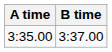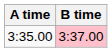(81, 36) no background -> (81, 36) pink background
